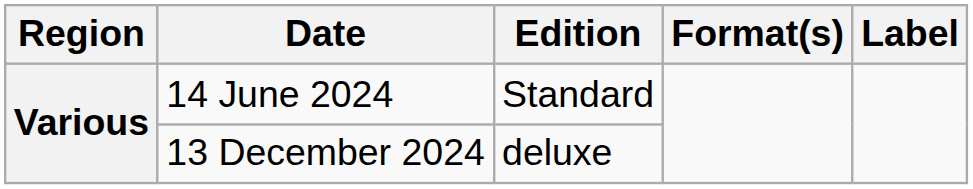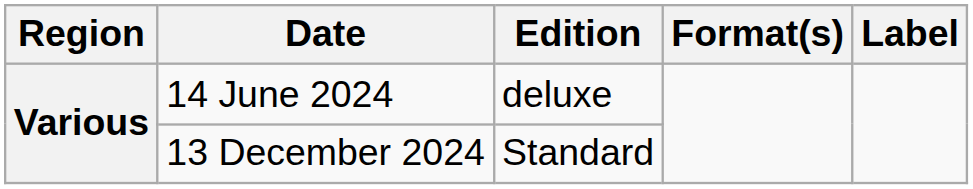(578, 93) Standard -> (557, 93) deluxe
(557, 152) deluxe -> (578, 152) Standard
